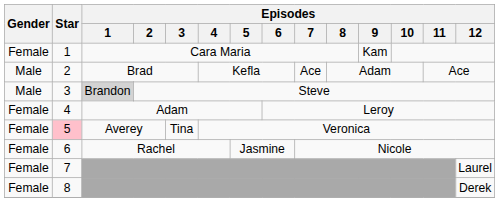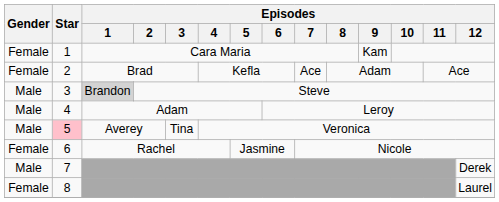(28, 71) Male -> (28, 71) Female
(28, 110) Female -> (28, 110) Male
(28, 129) Female -> (28, 129) Male
(28, 168) Female -> (28, 168) Male
(475, 168) Laurel -> (475, 168) Derek
(475, 187) Derek -> (475, 187) Laurel
